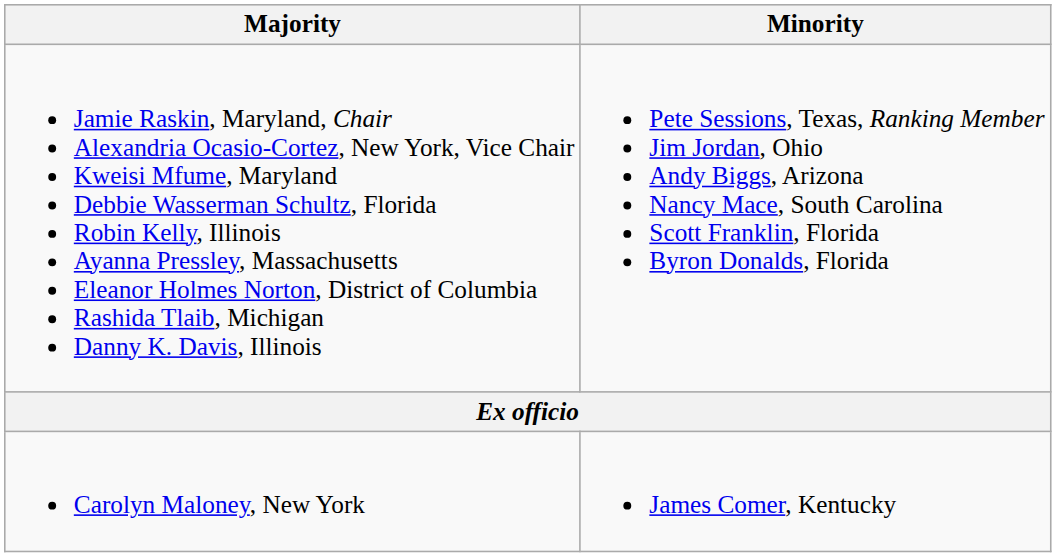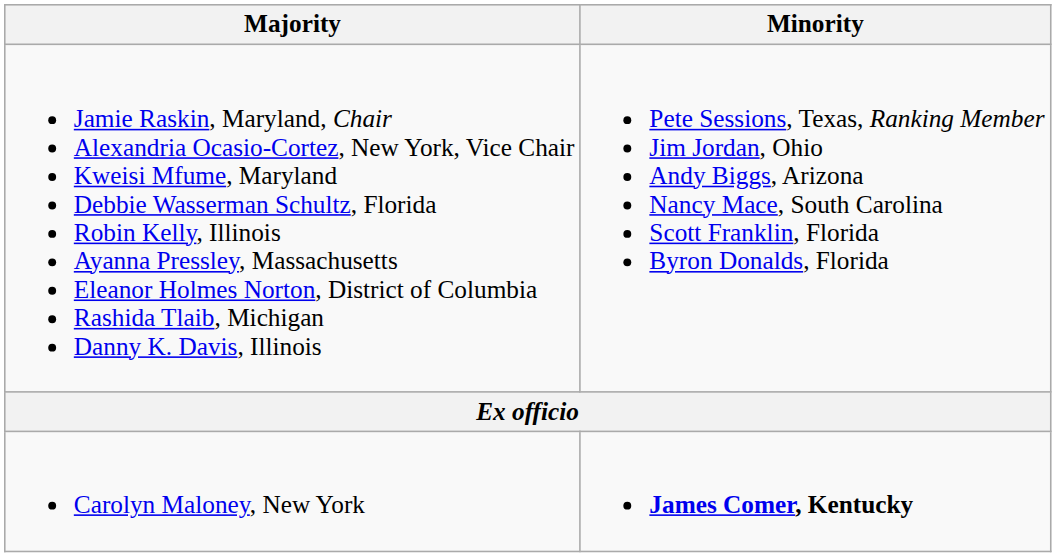(815, 505) normal -> (815, 505) bold
